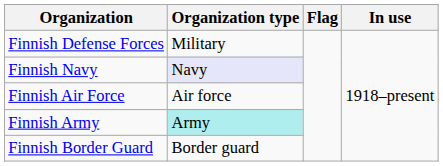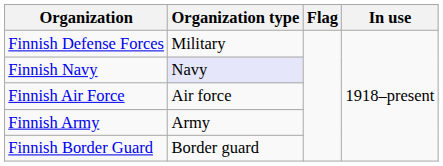(191, 122) paleturquoise background -> (191, 122) no background
